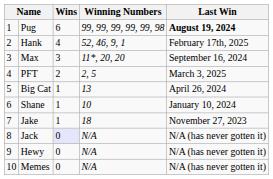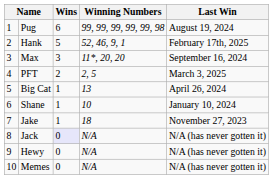(202, 27) bold -> (201, 27) normal
(58, 43) 4 -> (58, 43) 5
